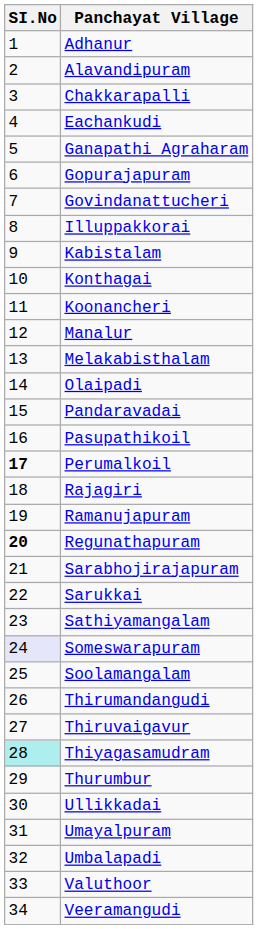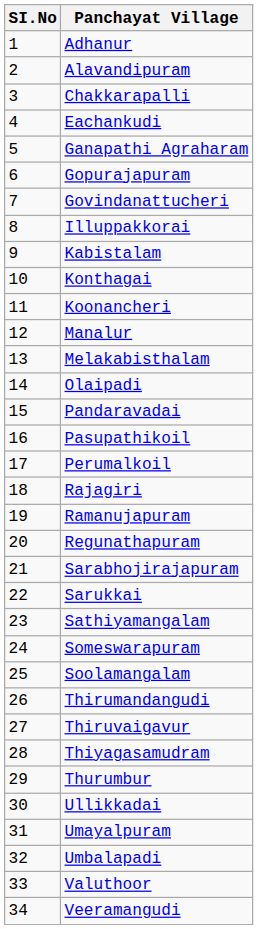(18, 464) bold -> (18, 464) normal
(18, 543) bold -> (18, 543) normal
(18, 648) lavender background -> (18, 648) no background
(18, 753) paleturquoise background -> (18, 753) no background
